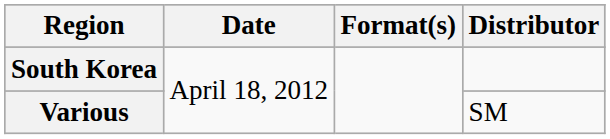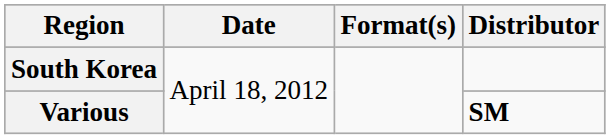(488, 111) normal -> (489, 111) bold
